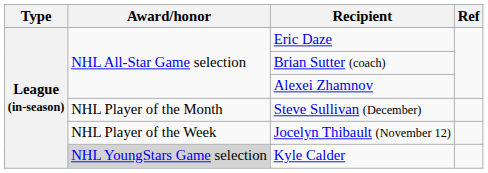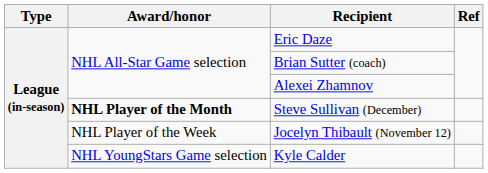(147, 109) normal -> (152, 109) bold
(169, 156) lightgrey background -> (169, 156) no background
